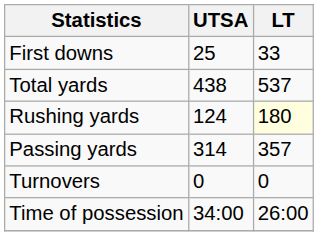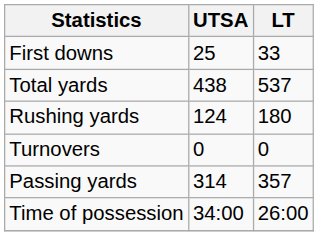(275, 117) lightyellow background -> (275, 117) no background
rows swapped: (73, 149) <-> (55, 181)
